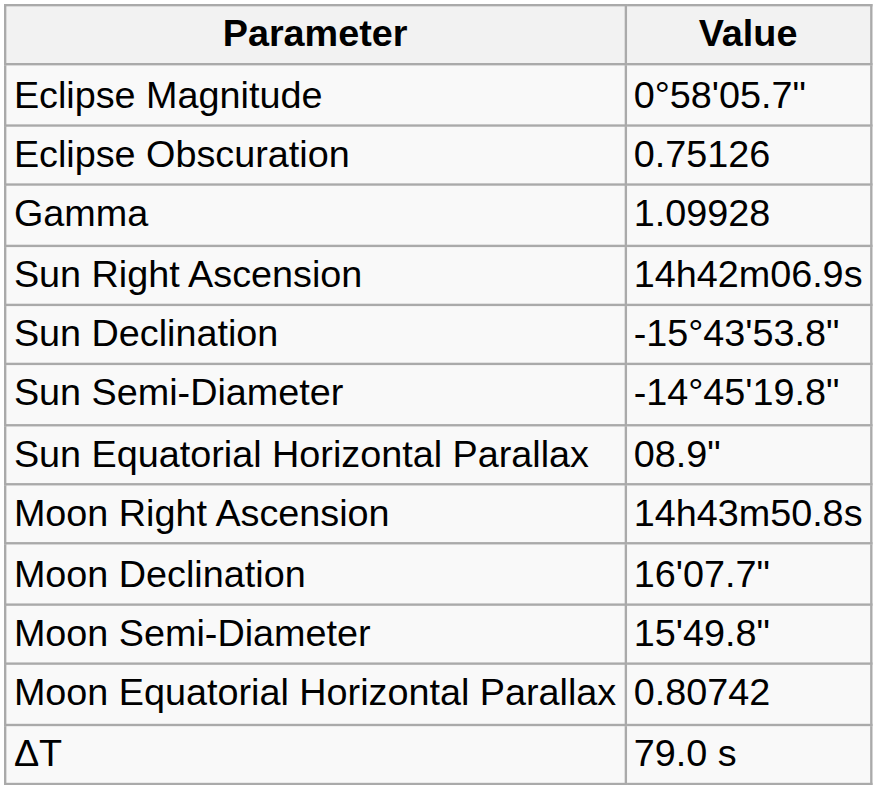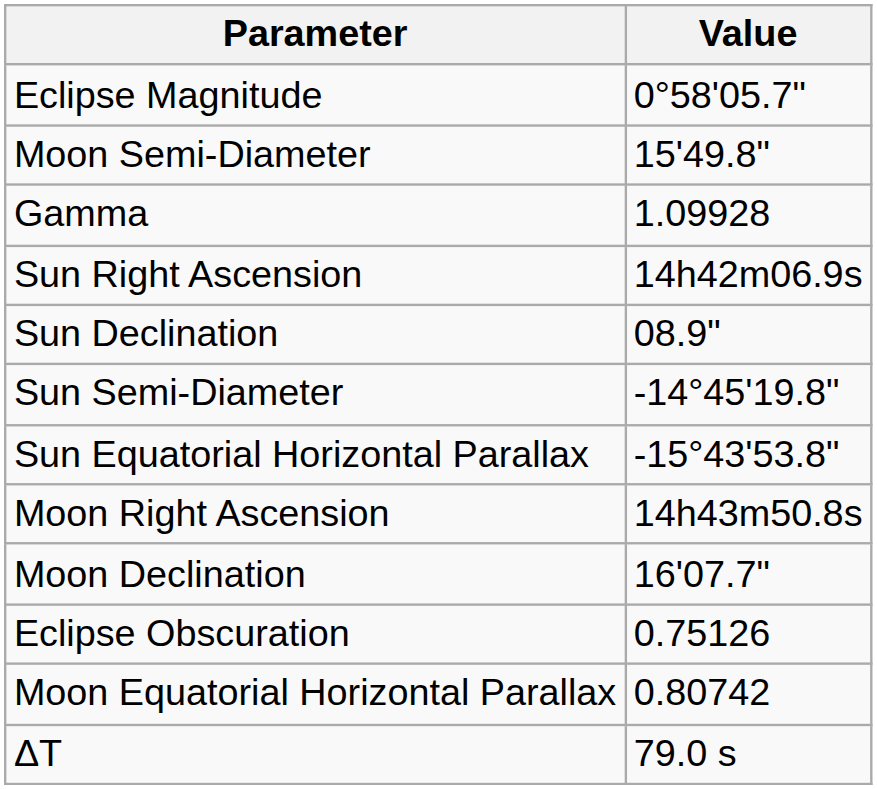rows swapped: (182, 154) <-> (192, 633)
(737, 333) -15°43'53.8" -> (677, 333) 08.9"
(677, 453) 08.9" -> (737, 453) -15°43'53.8"
